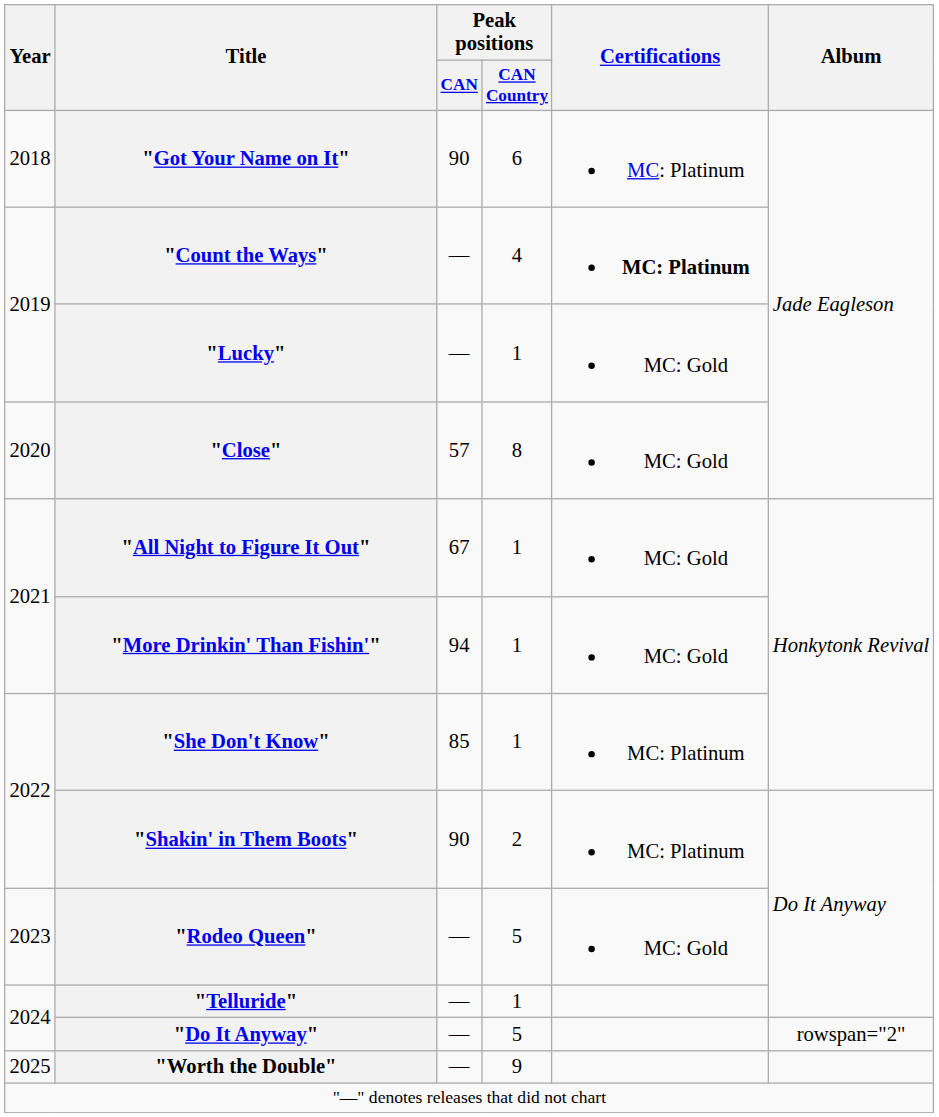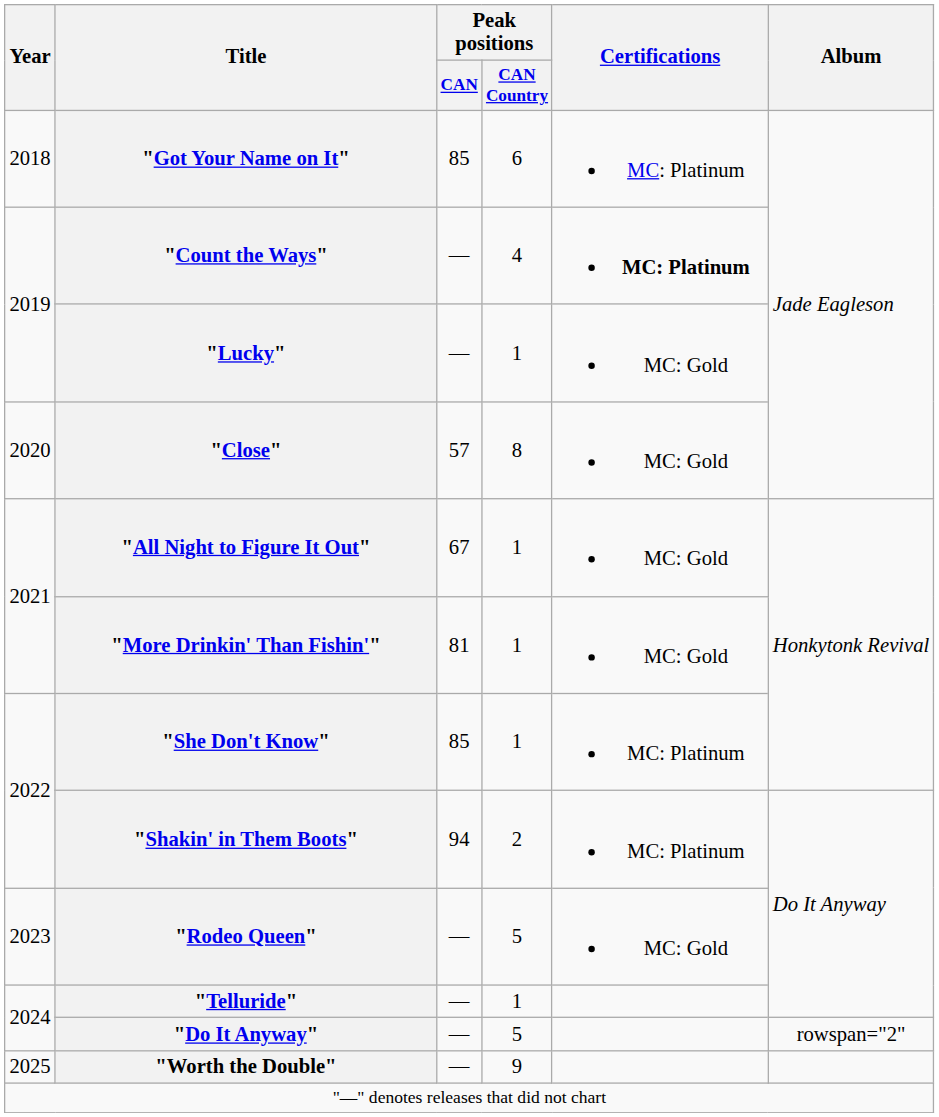(459, 158) 90 -> (459, 158) 85
(459, 644) 94 -> (459, 644) 81
(459, 839) 90 -> (459, 839) 94
